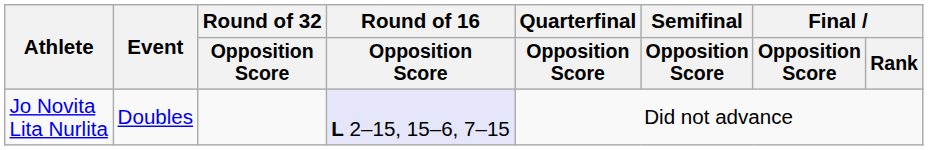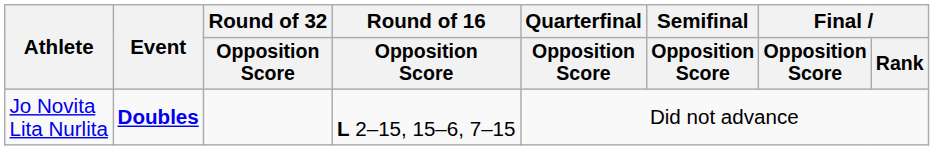(155, 117) normal -> (158, 117) bold
(421, 129) lavender background -> (426, 129) no background
